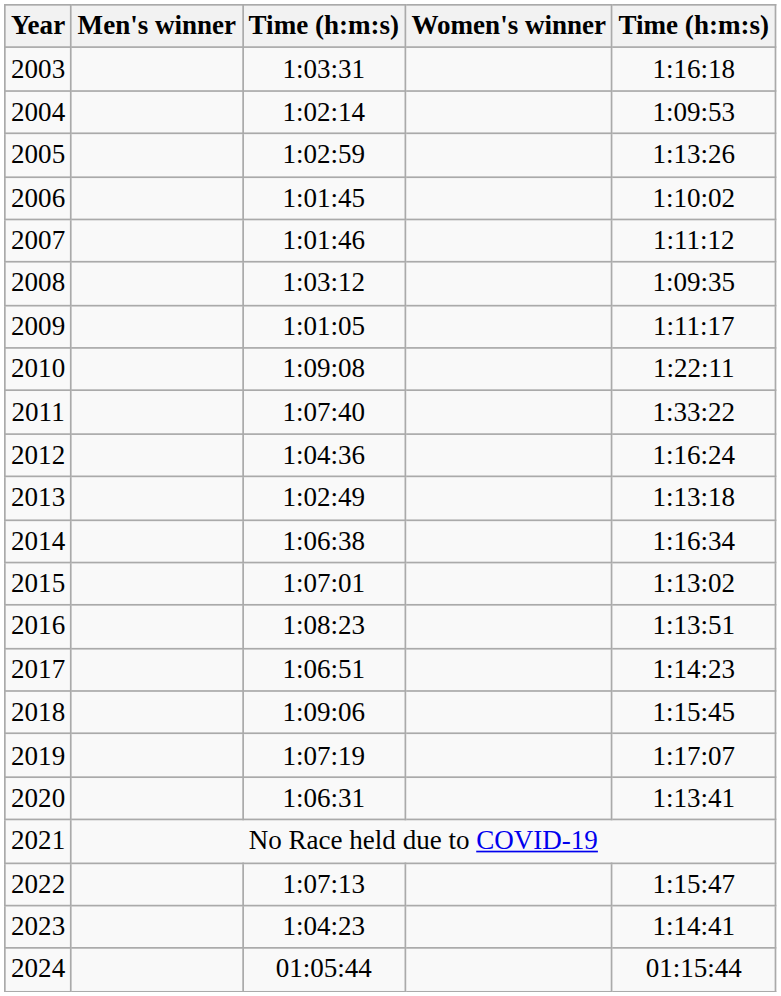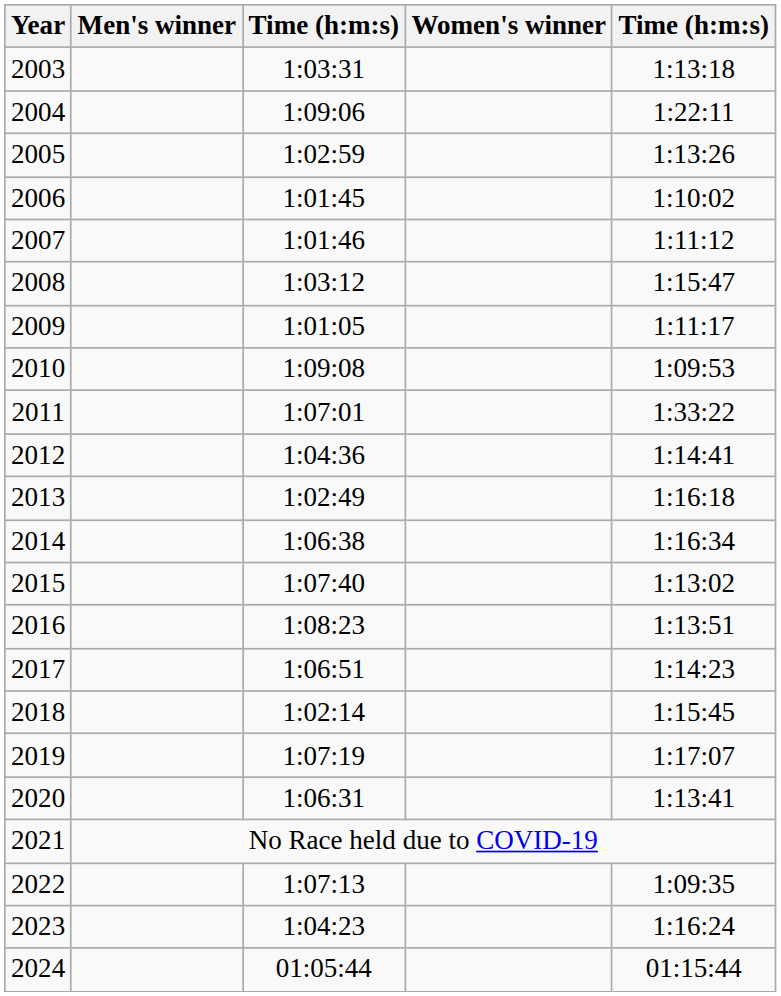(694, 68) 1:16:18 -> (694, 68) 1:13:18
(324, 111) 1:02:14 -> (324, 111) 1:09:06
(694, 111) 1:09:53 -> (694, 111) 1:22:11
(694, 283) 1:09:35 -> (694, 283) 1:15:47
(694, 369) 1:22:11 -> (694, 369) 1:09:53
(324, 411) 1:07:40 -> (324, 411) 1:07:01
(694, 454) 1:16:24 -> (694, 454) 1:14:41
(694, 497) 1:13:18 -> (694, 497) 1:16:18
(324, 583) 1:07:01 -> (324, 583) 1:07:40
(324, 712) 1:09:06 -> (324, 712) 1:02:14
(694, 883) 1:15:47 -> (694, 883) 1:09:35
(694, 926) 1:14:41 -> (694, 926) 1:16:24
